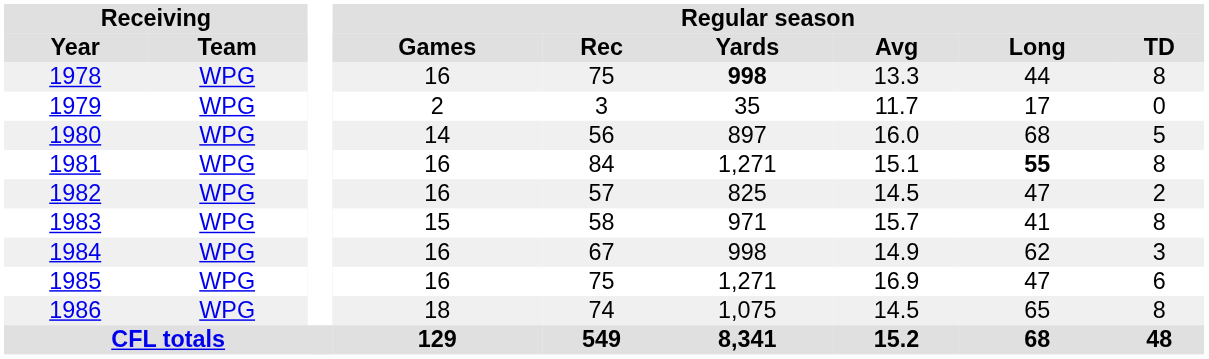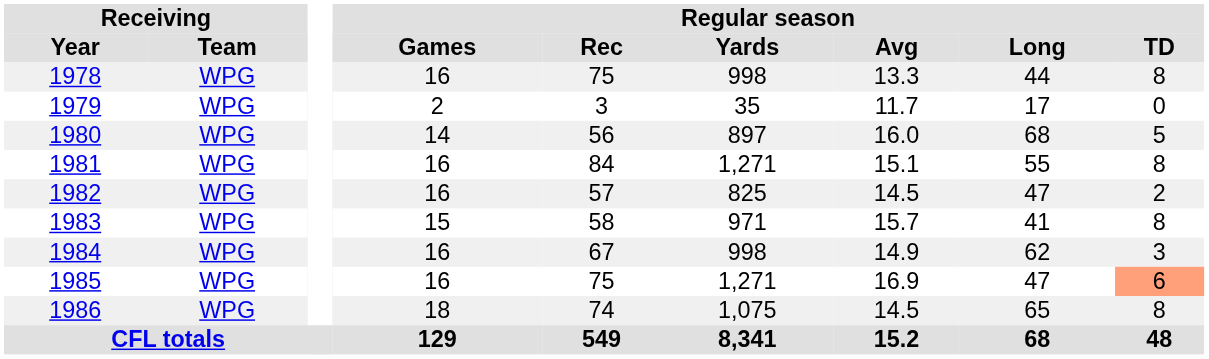(747, 76) bold -> (747, 76) normal
(1037, 164) bold -> (1037, 164) normal
(1159, 281) no background -> (1159, 281) lightsalmon background
